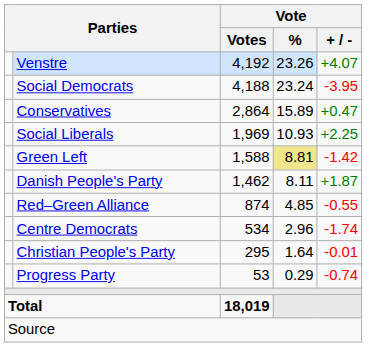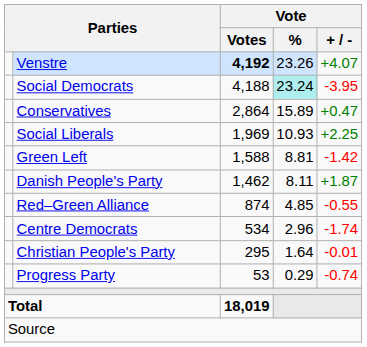(251, 63) normal -> (251, 63) bold
(295, 87) no background -> (295, 87) paleturquoise background
(299, 157) khaki background -> (299, 157) no background
